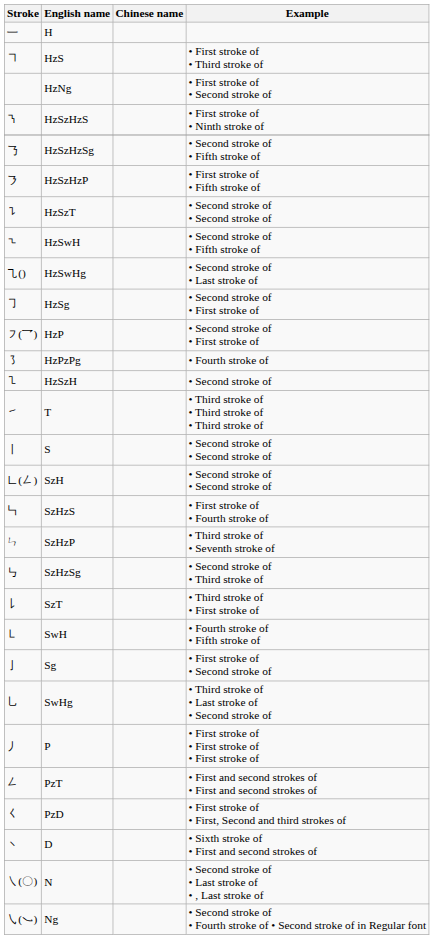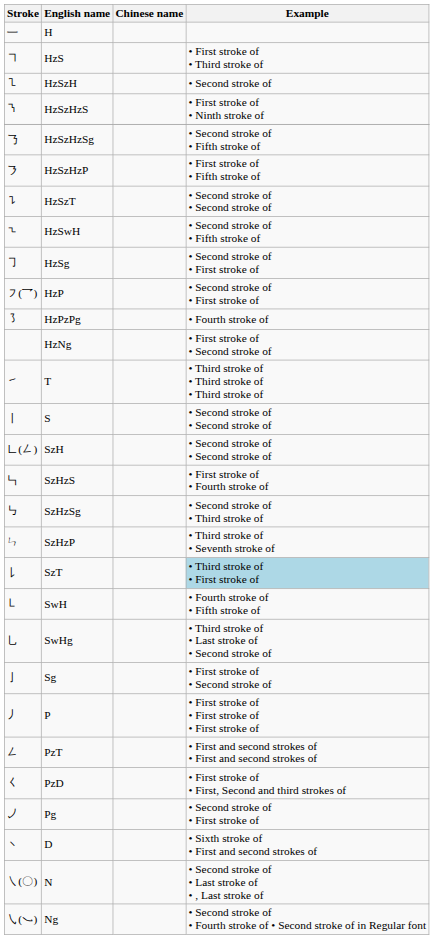rows swapped: (61, 380) <-> (58, 88)
- row: (65, 273)
rows swapped: (62, 573) <-> (60, 542)
(226, 603) no background -> (226, 573) lightblue background
rows swapped: (58, 702) <-> (50, 665)
+ row: (50, 814)
